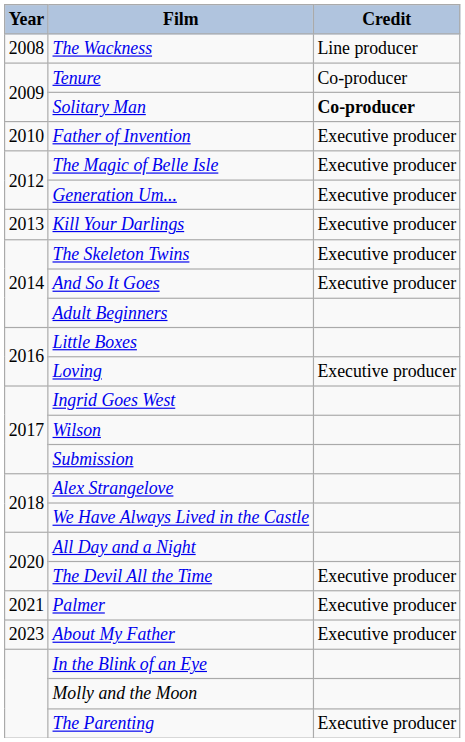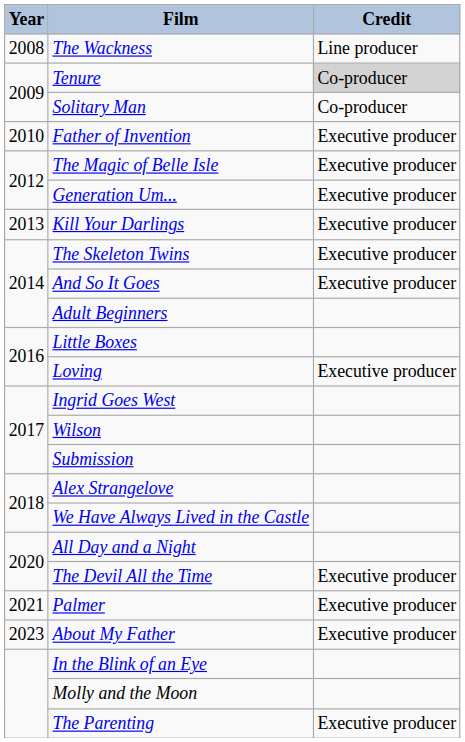(362, 77) no background -> (362, 77) lightgrey background
(366, 107) bold -> (362, 107) normal
